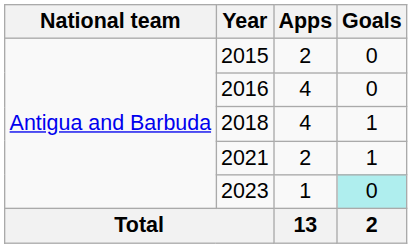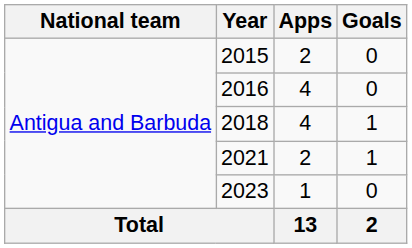(372, 191) paleturquoise background -> (372, 191) no background
